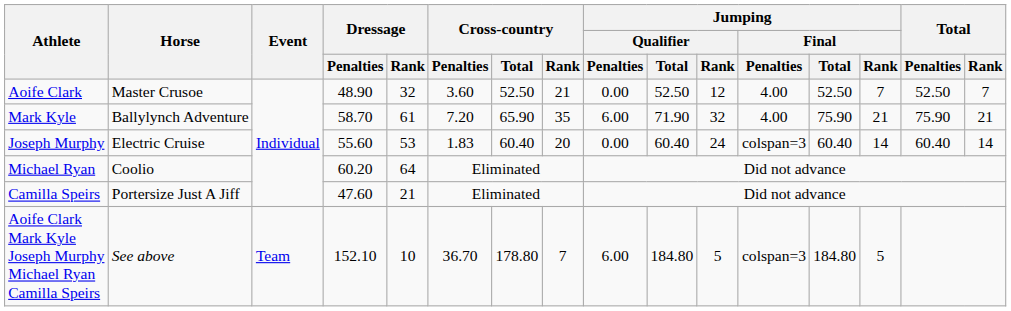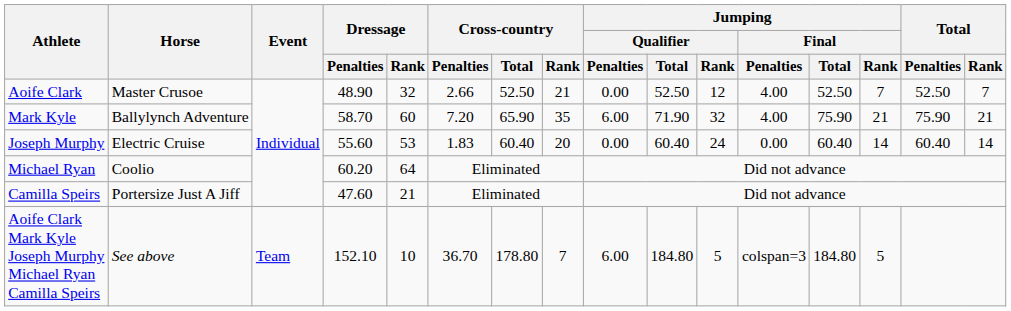(460, 91) 3.60 -> (460, 91) 2.66
(408, 117) 61 -> (408, 117) 60
(774, 143) colspan=3 -> (774, 143) 0.00
